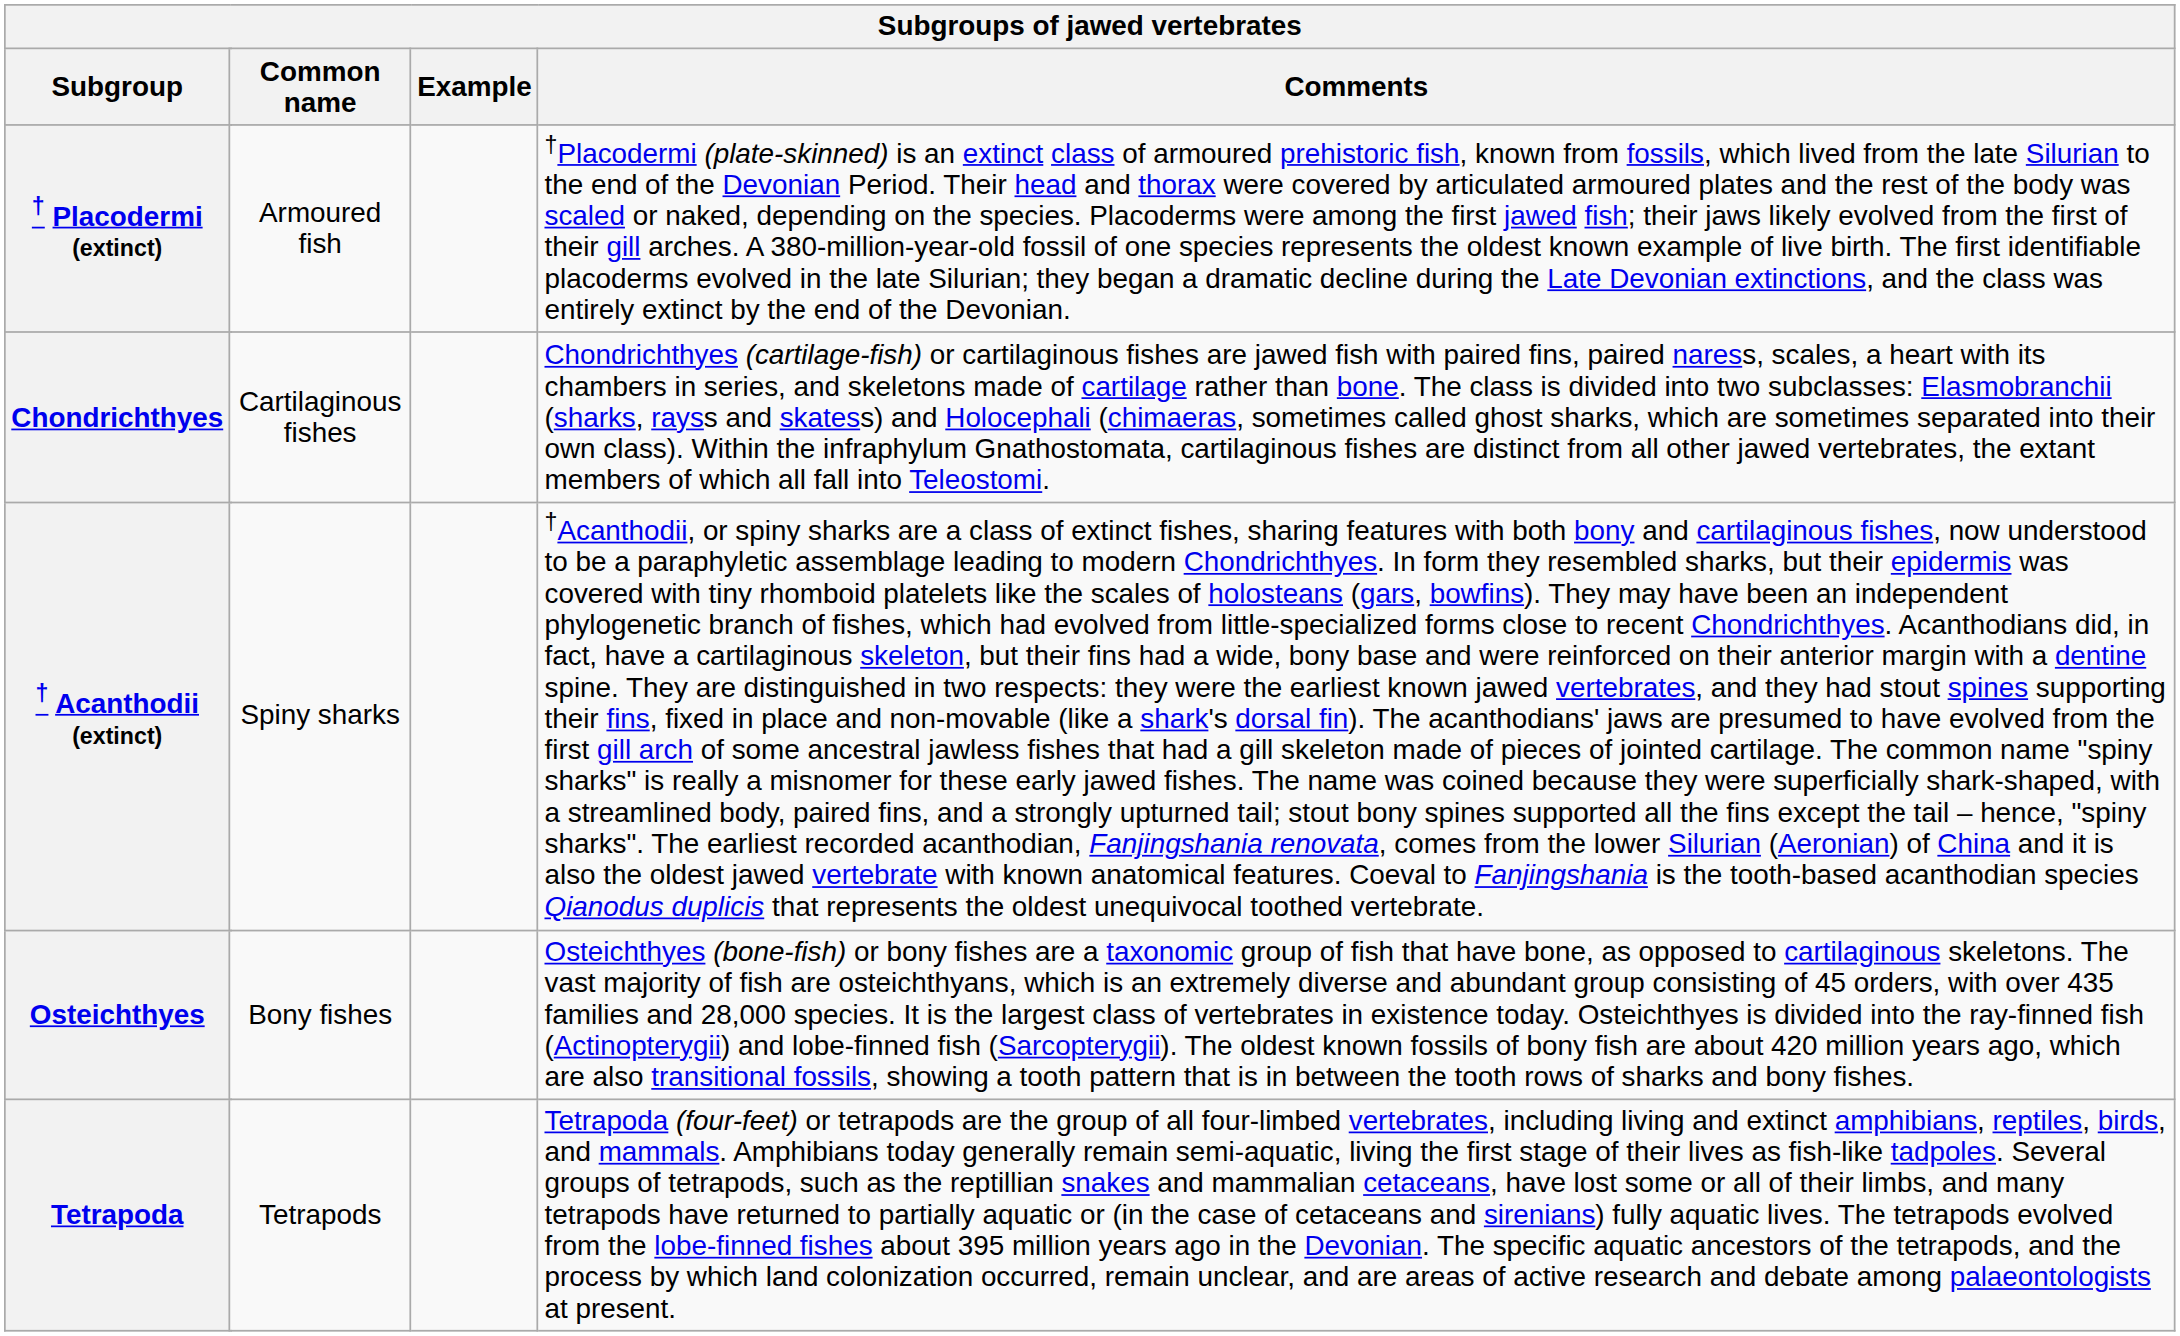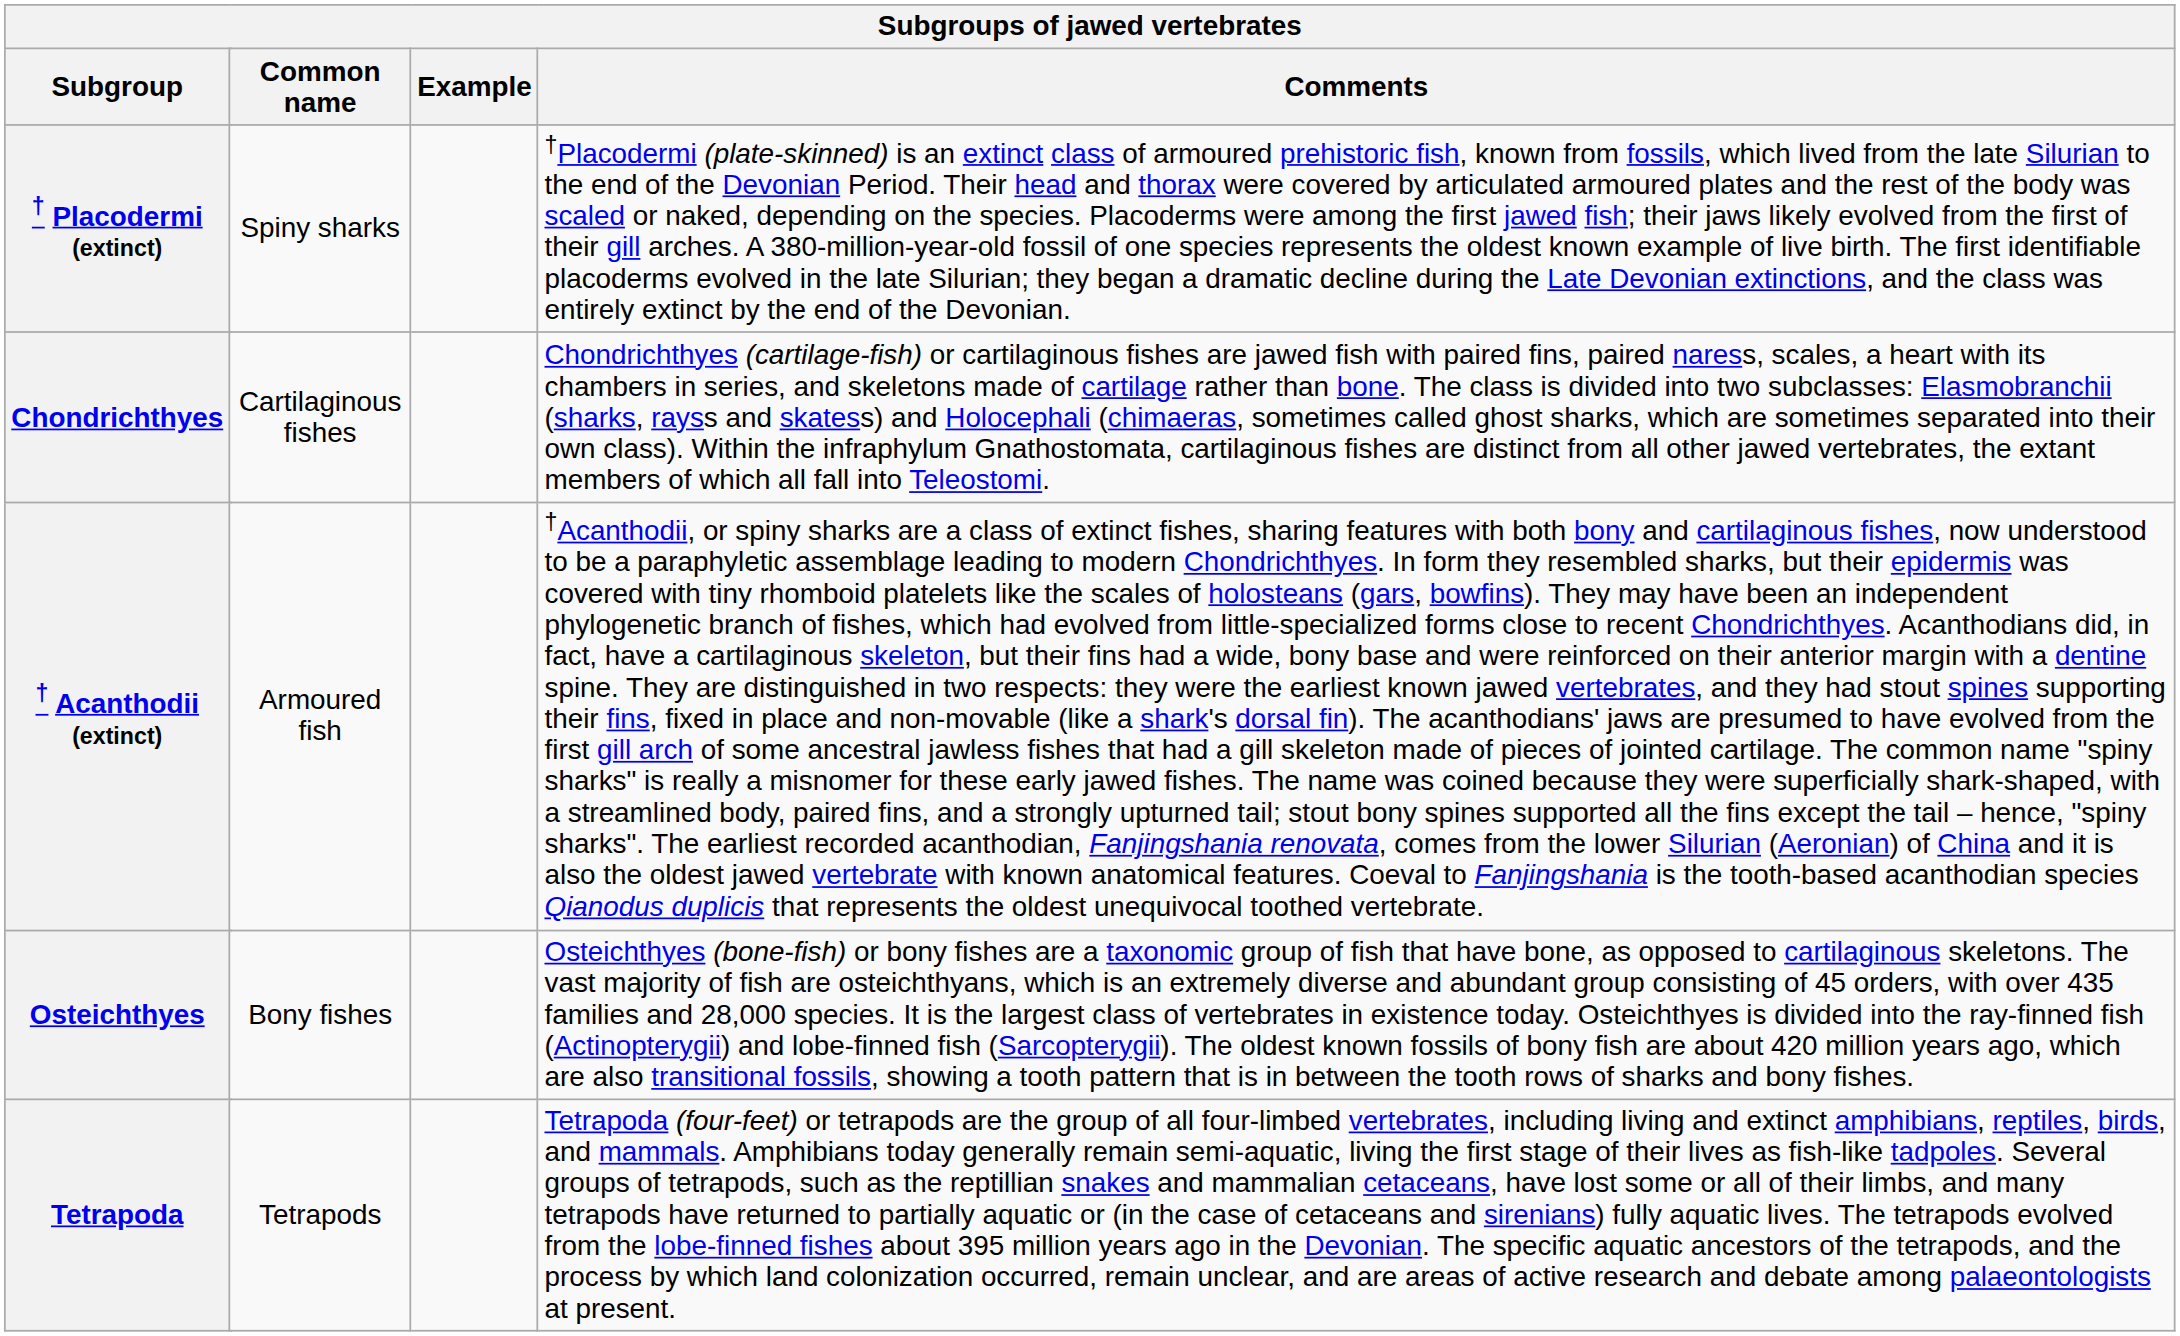(320, 228) Armoured fish -> (320, 228) Spiny sharks
(320, 715) Spiny sharks -> (320, 715) Armoured fish
